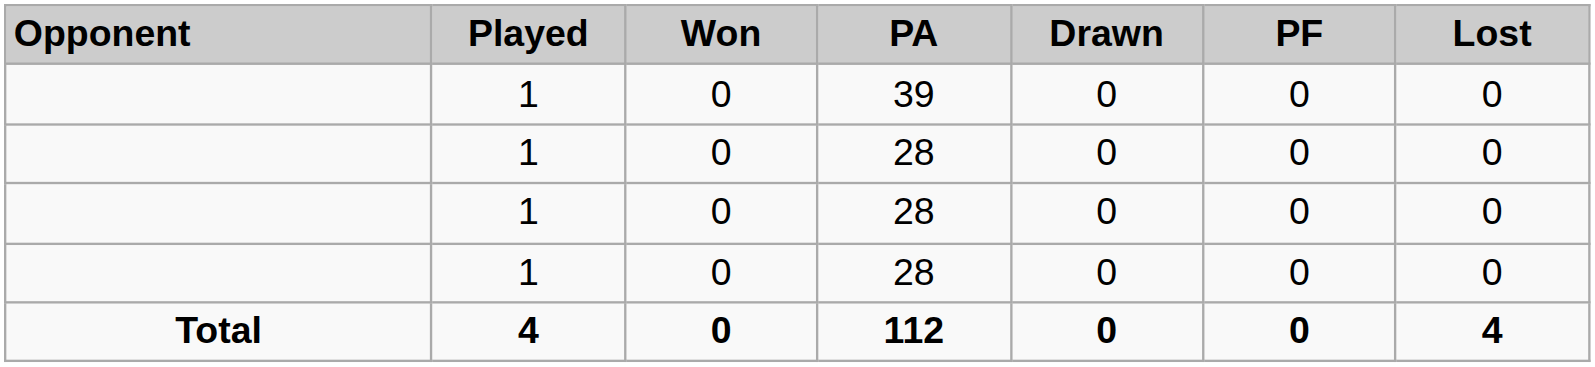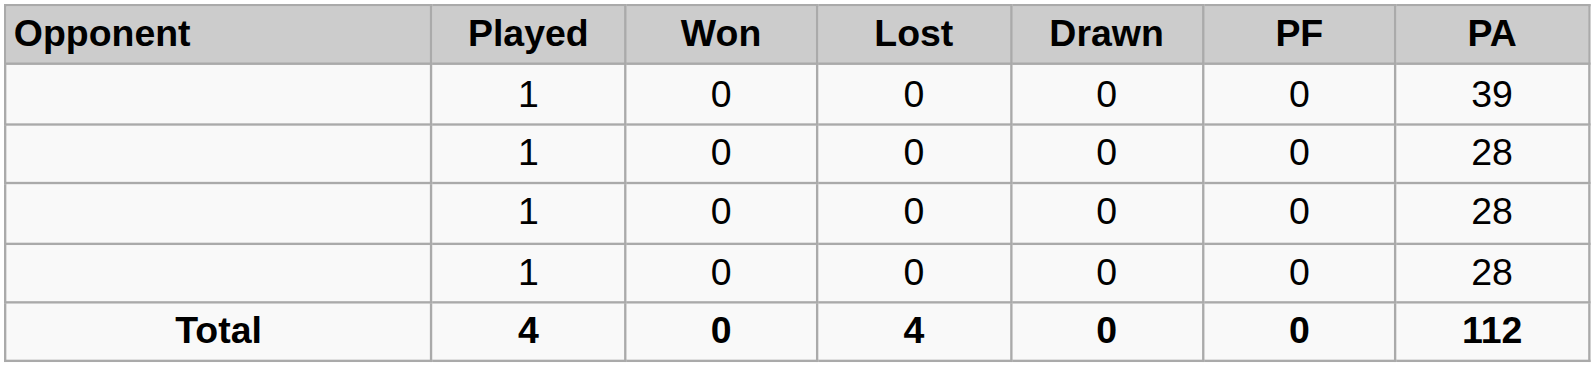columns swapped: (1492, 34) <-> (914, 34)
